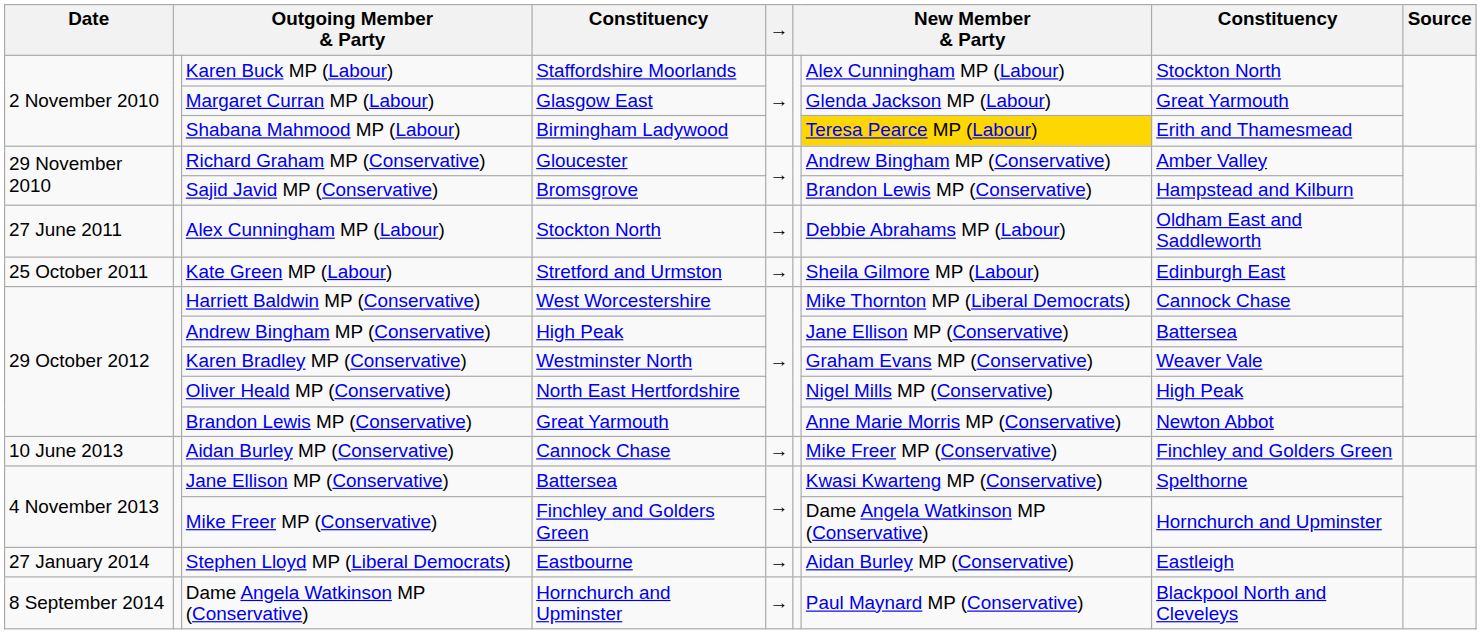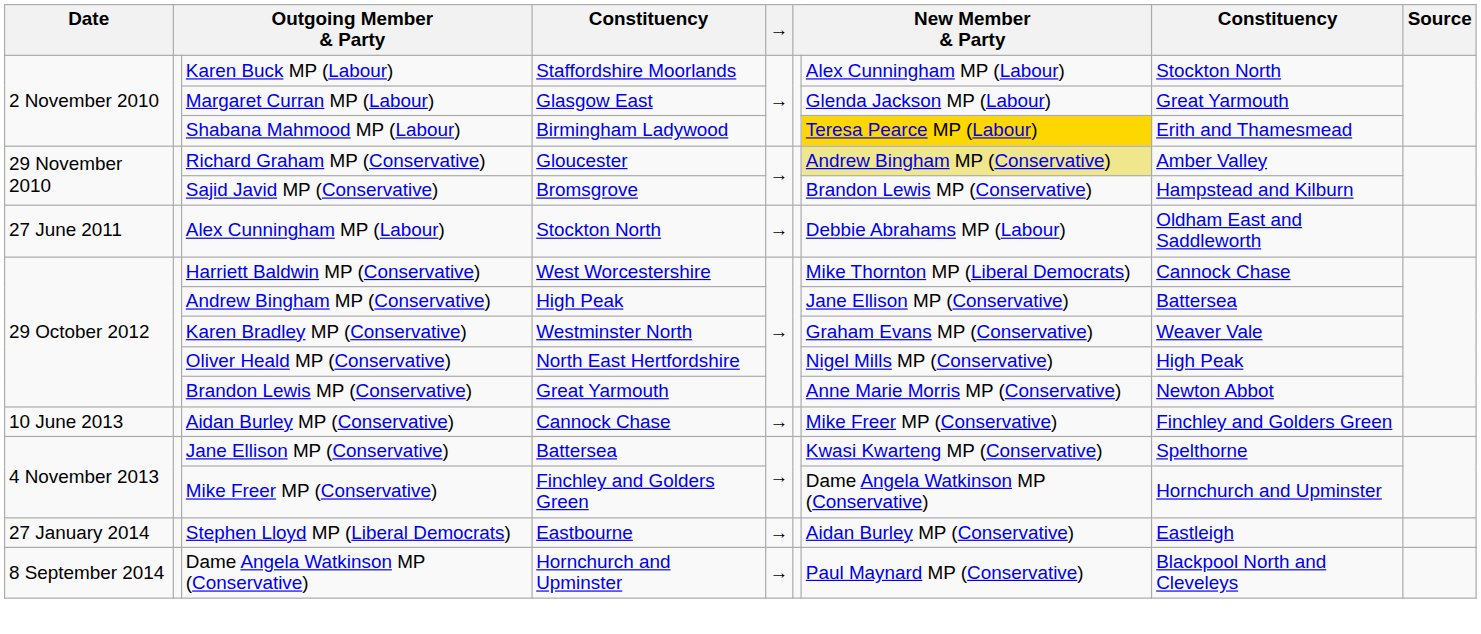(958, 160) no background -> (958, 160) khaki background
- row: (289, 271)
